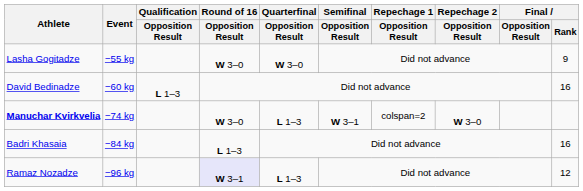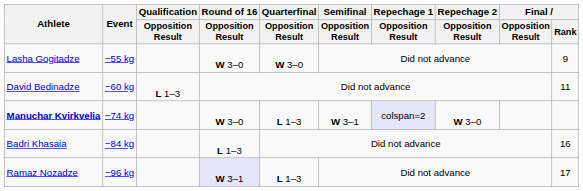(565, 87) 16 -> (565, 87) 11
(403, 116) no background -> (403, 116) lavender background
(565, 173) 12 -> (565, 173) 17
